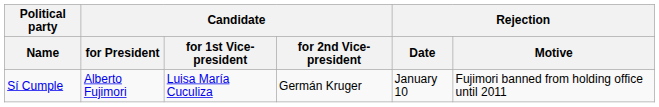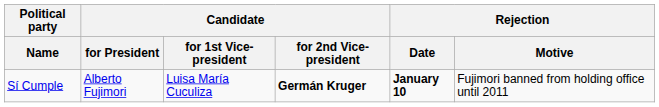(320, 85) normal -> (322, 85) bold
(416, 85) normal -> (416, 85) bold
